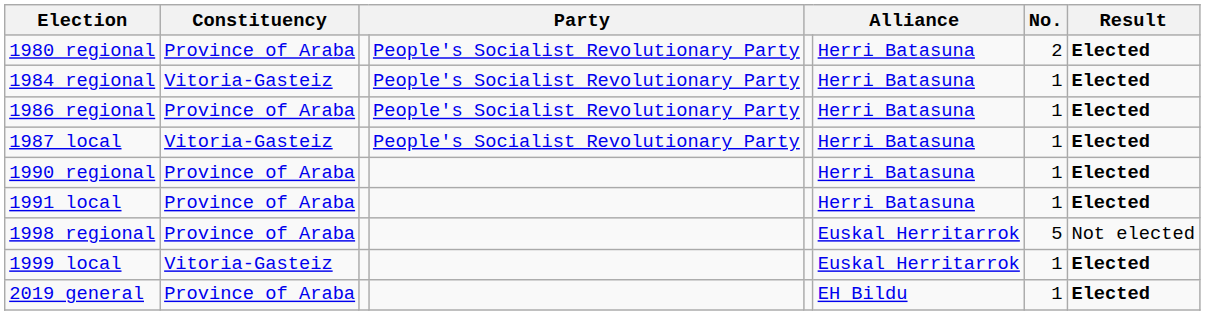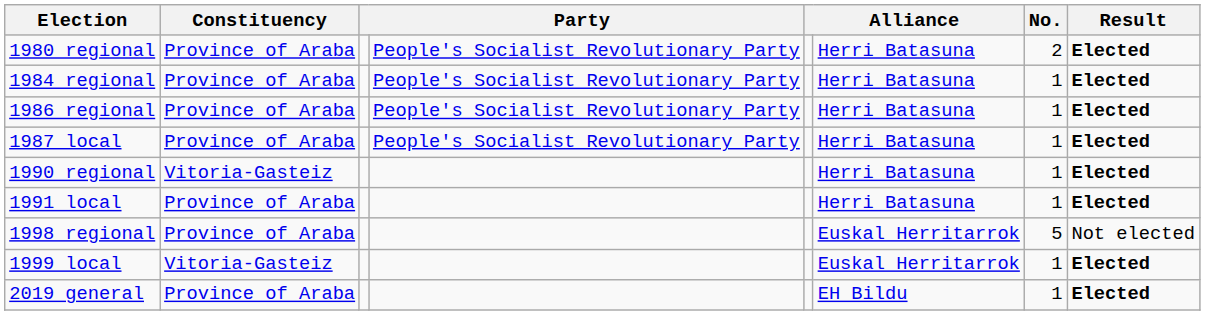(248, 81) Vitoria-Gasteiz -> (260, 81) Province of Araba
(248, 142) Vitoria-Gasteiz -> (260, 142) Province of Araba
(260, 173) Province of Araba -> (248, 173) Vitoria-Gasteiz
